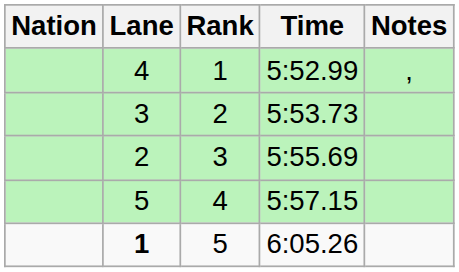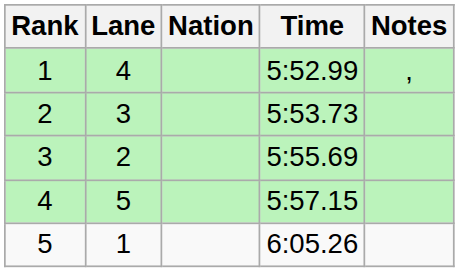columns swapped: (220, 26) <-> (54, 26)
(142, 244) bold -> (123, 244) normal
